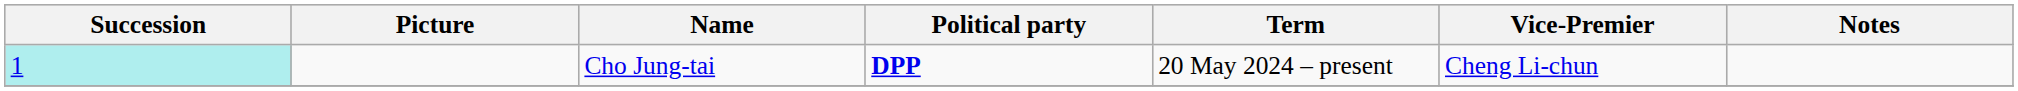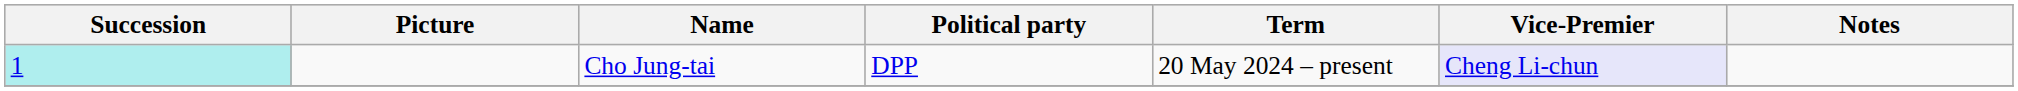(896, 65) bold -> (895, 65) normal
(1522, 65) no background -> (1522, 65) lavender background
